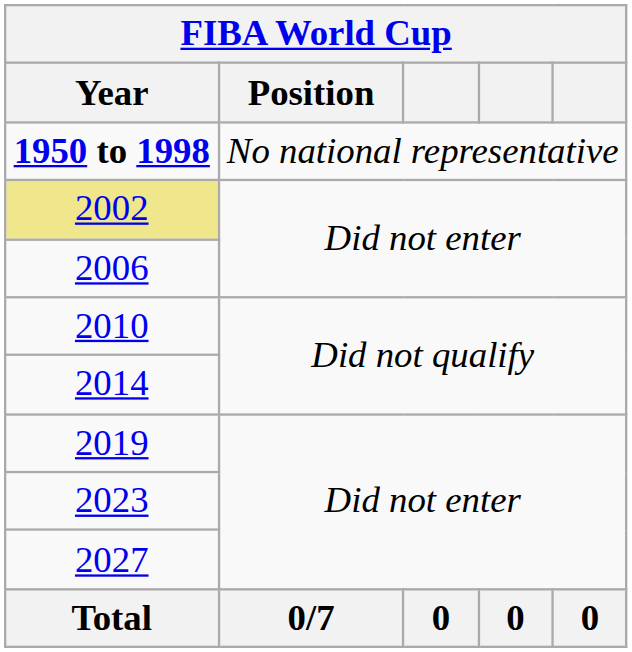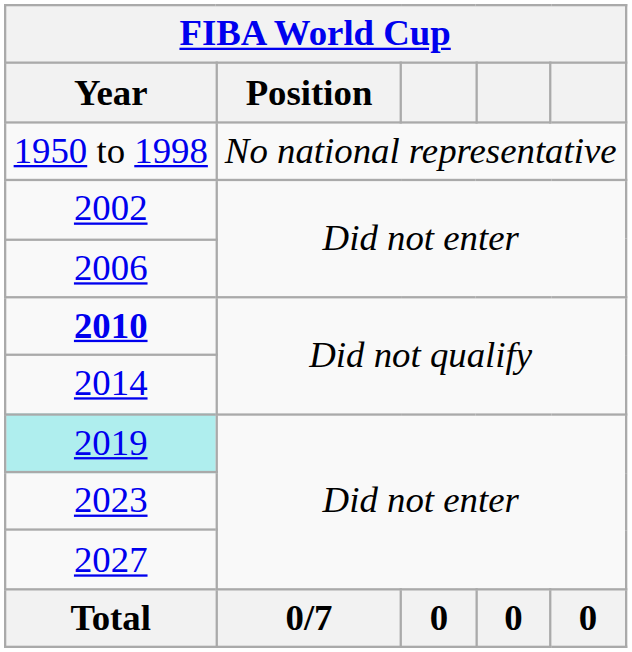(112, 150) bold -> (111, 150) normal
(112, 208) khaki background -> (111, 208) no background
(112, 325) normal -> (111, 325) bold
(112, 442) no background -> (111, 442) paleturquoise background
